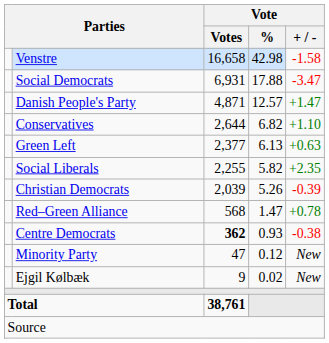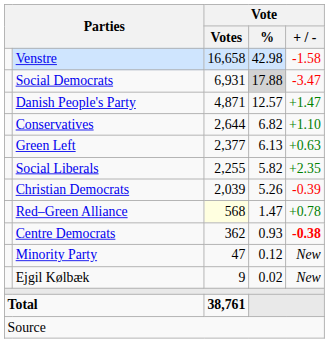(267, 80) no background -> (267, 80) lightgrey background
(235, 211) no background -> (235, 211) lightyellow background
(235, 233) bold -> (235, 233) normal
(306, 233) normal -> (306, 233) bold
